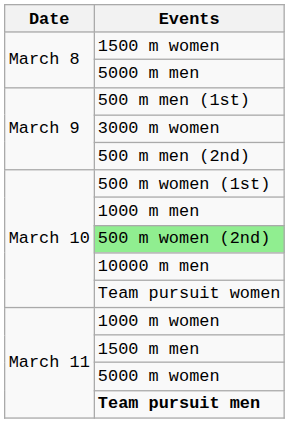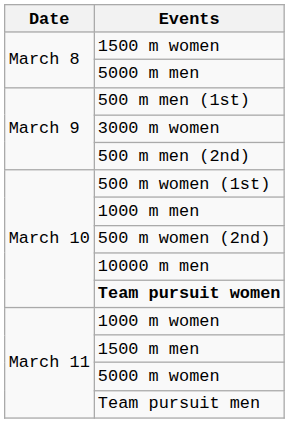(184, 239) lightgreen background -> (184, 239) no background
(189, 294) normal -> (189, 294) bold
(179, 404) bold -> (179, 404) normal
